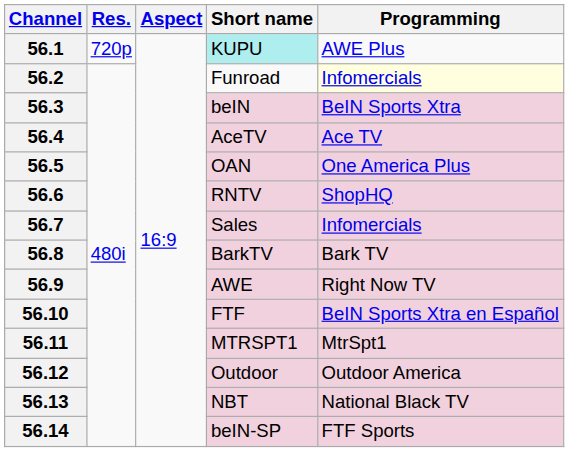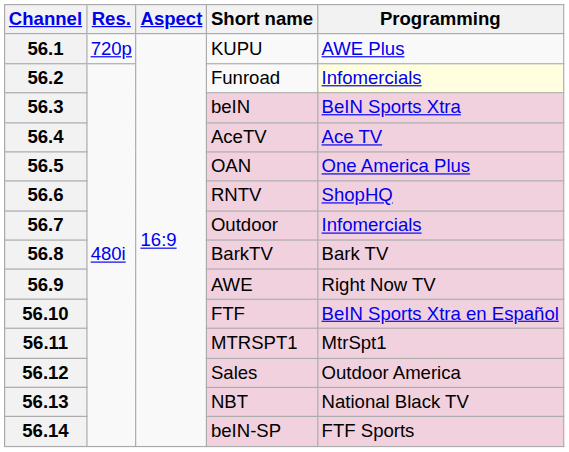(237, 48) paleturquoise background -> (237, 48) no background
(234, 225) Sales -> (244, 225) Outdoor
(244, 372) Outdoor -> (234, 372) Sales
